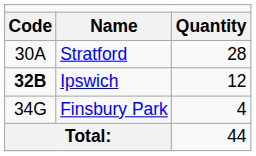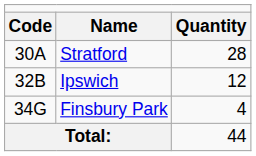(30, 81) bold -> (30, 81) normal
